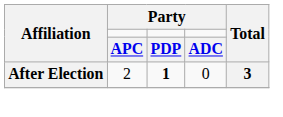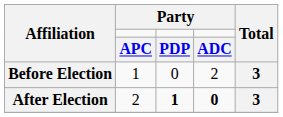+ row: (60, 74)
(206, 74) normal -> (215, 99) bold
